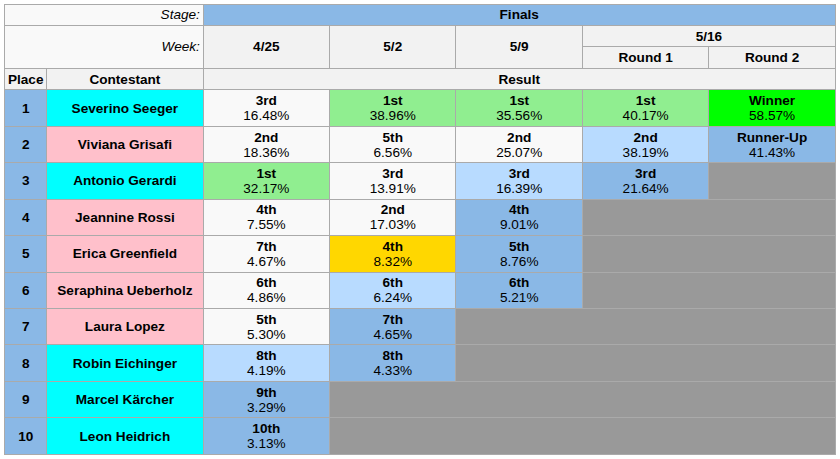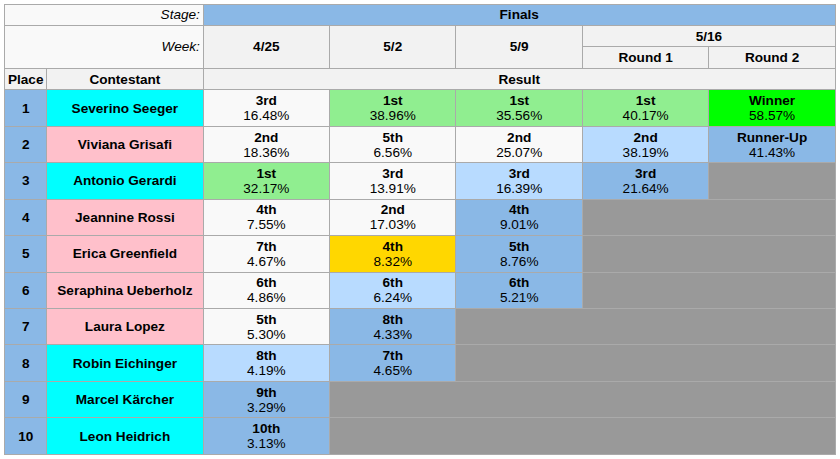(393, 327) 7th 4.65% -> (393, 327) 8th 4.33%
(393, 363) 8th 4.33% -> (393, 363) 7th 4.65%
